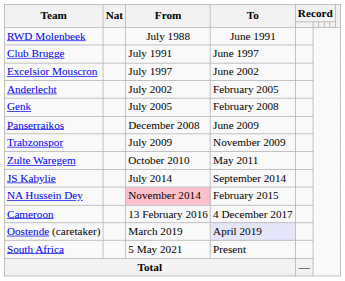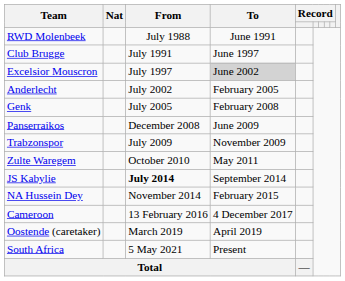(236, 71) no background -> (236, 71) lightgrey background
(150, 178) normal -> (151, 178) bold
(165, 196) pink background -> (165, 196) no background
(237, 231) lavender background -> (237, 231) no background
